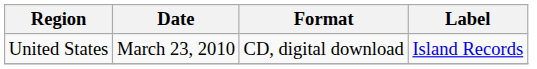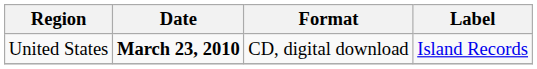(176, 48) normal -> (178, 48) bold
